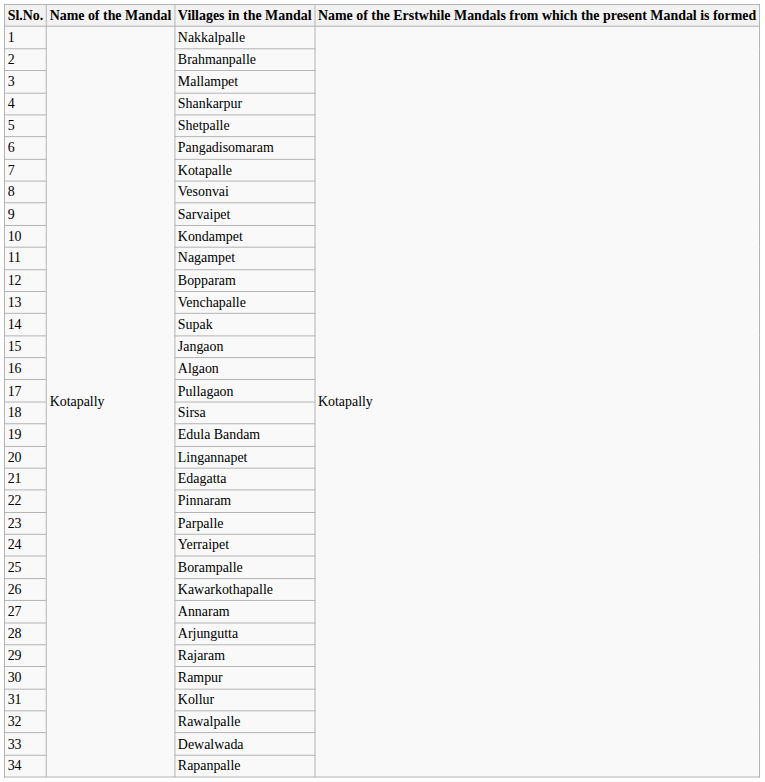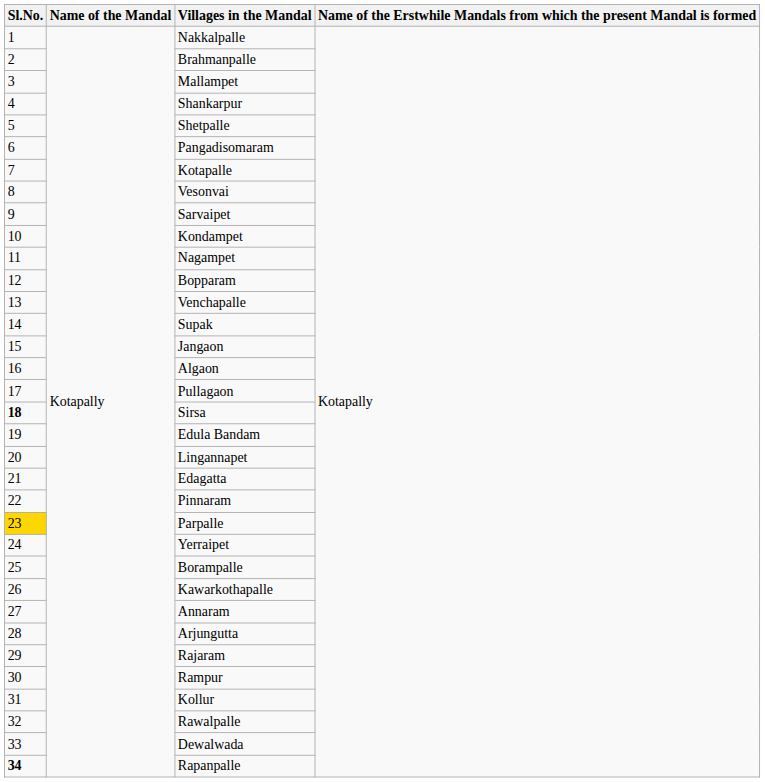(15, 412) normal -> (15, 412) bold
(15, 523) no background -> (15, 523) gold background
(15, 766) normal -> (15, 766) bold
